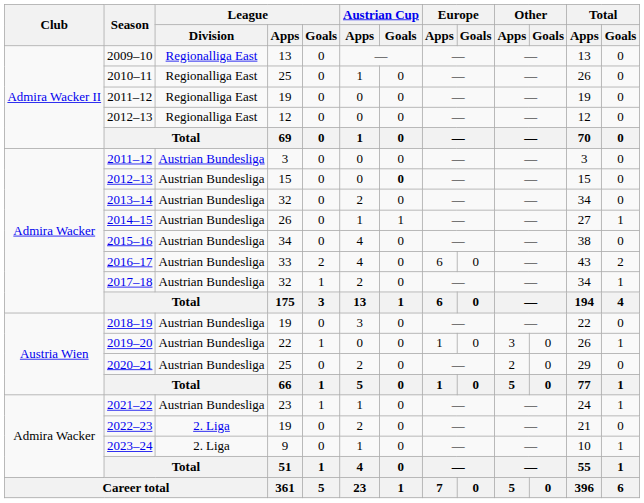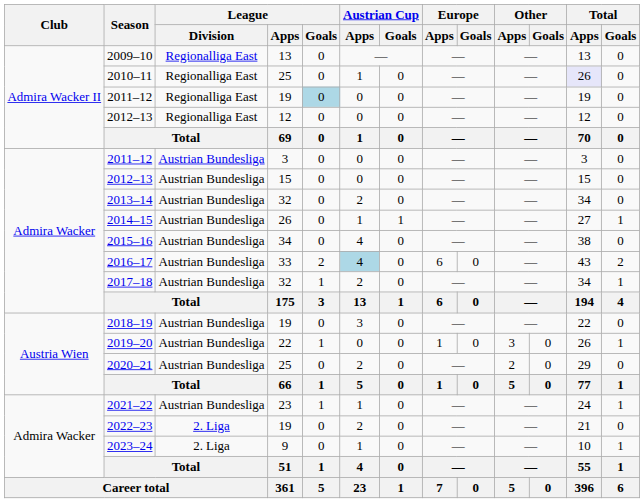(584, 76) no background -> (584, 76) lavender background
(321, 96) no background -> (321, 96) lightblue background
(401, 179) bold -> (401, 179) normal
(360, 261) no background -> (360, 261) lightblue background
